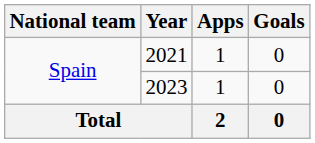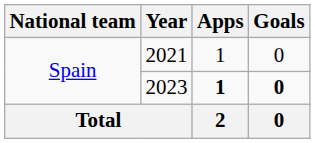(220, 87) normal -> (220, 87) bold
(279, 87) normal -> (279, 87) bold
